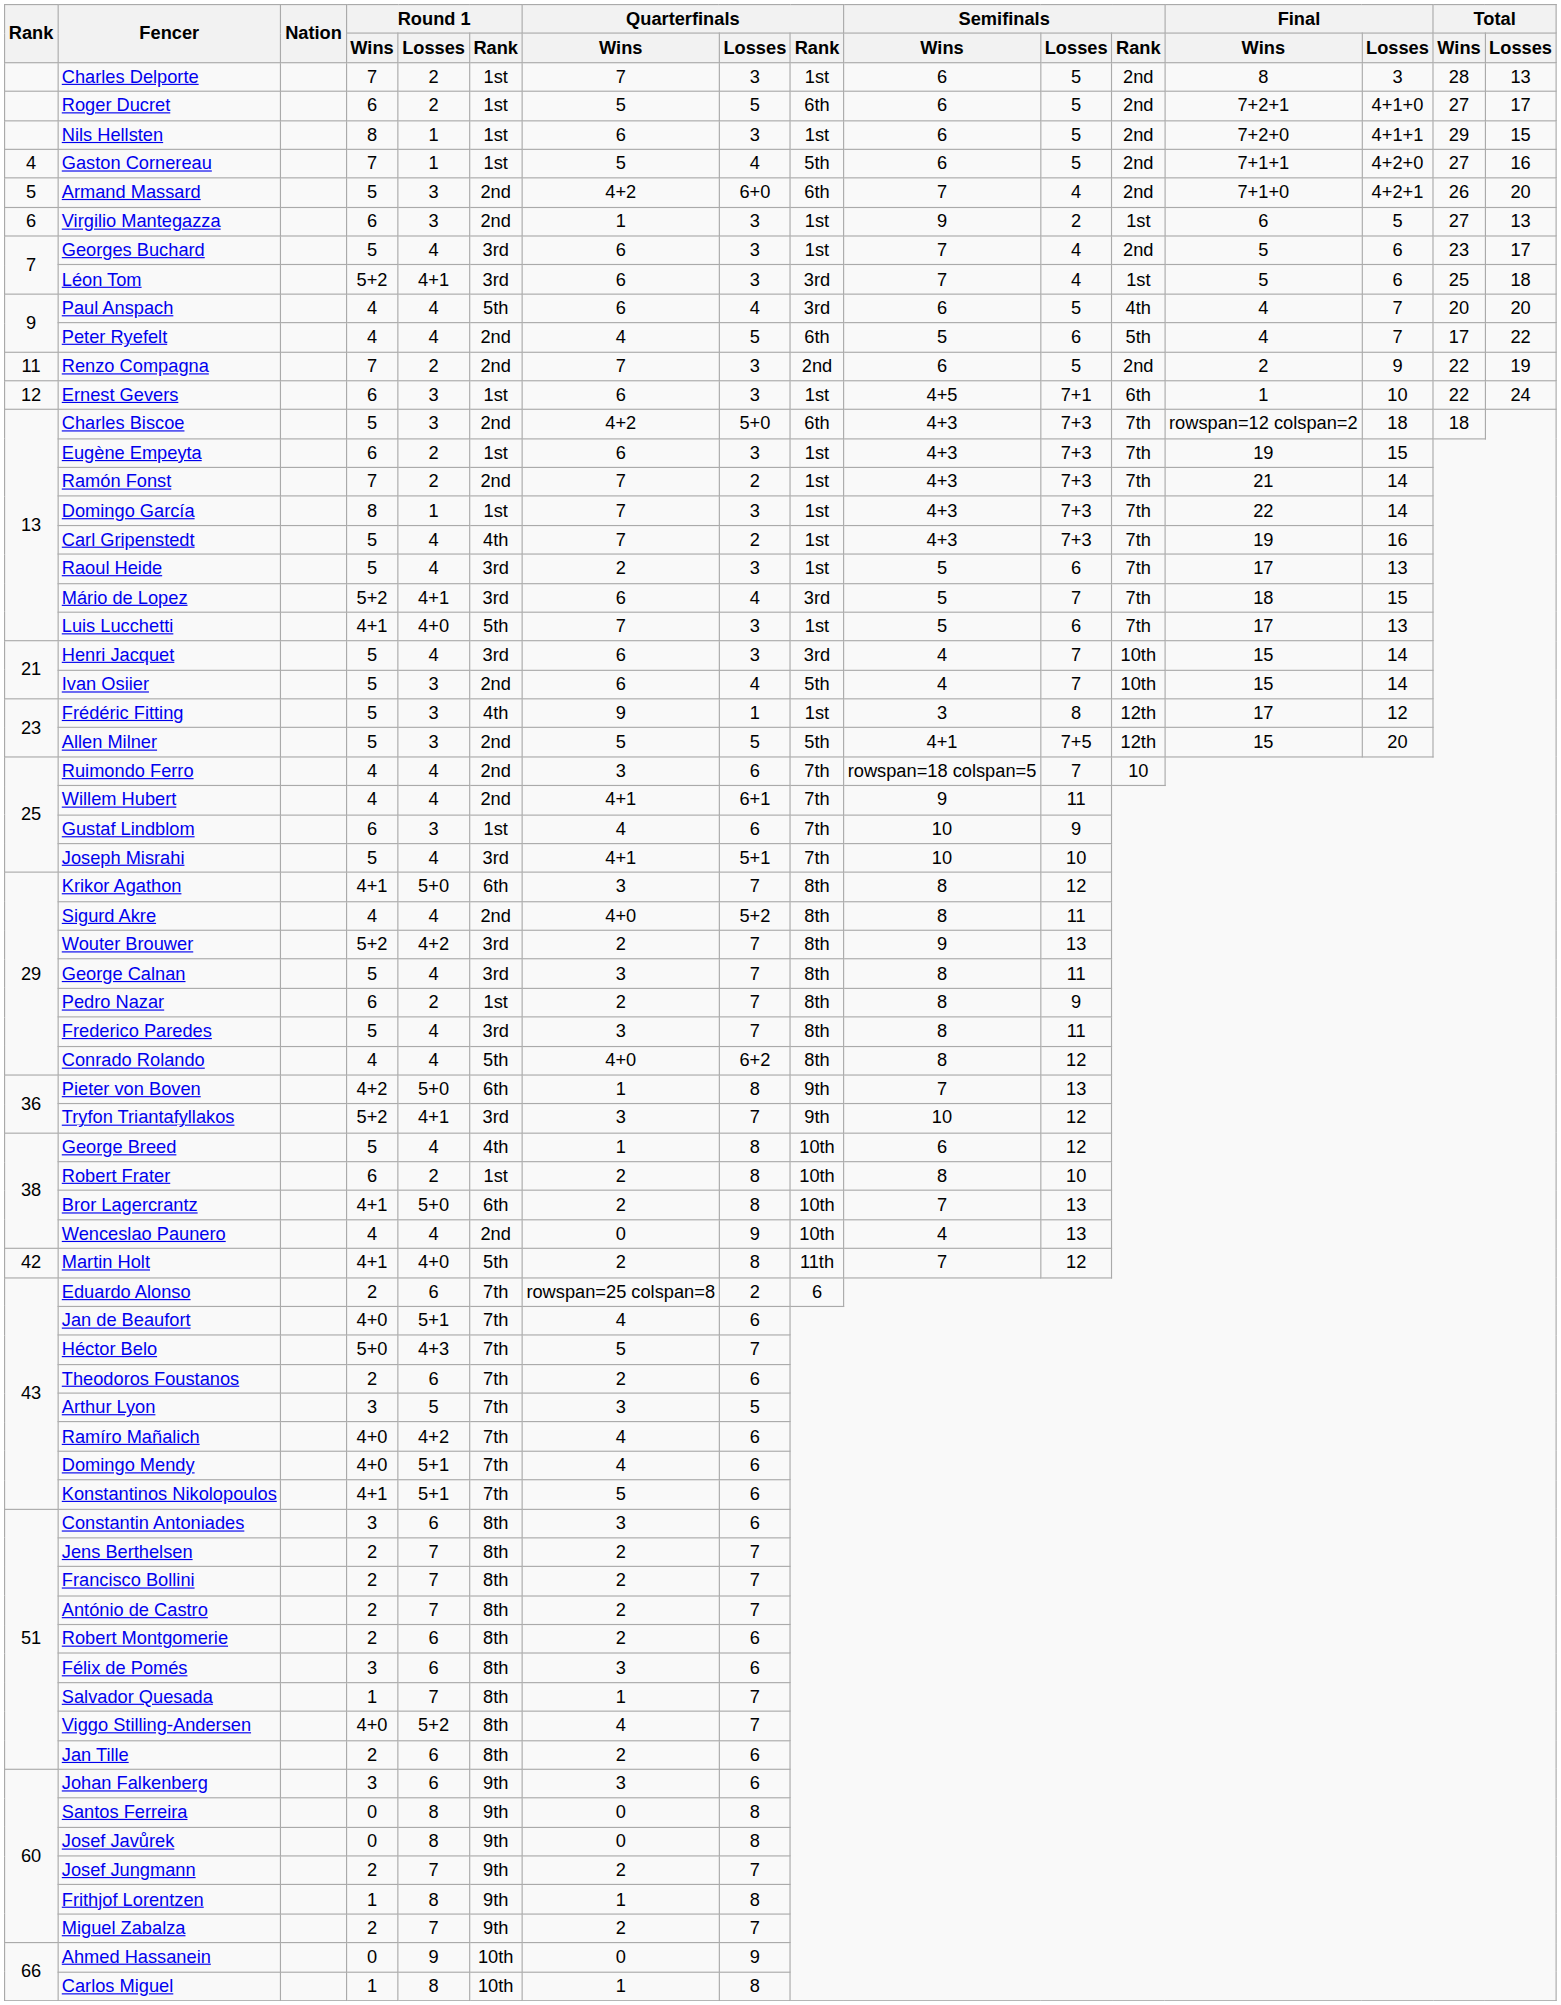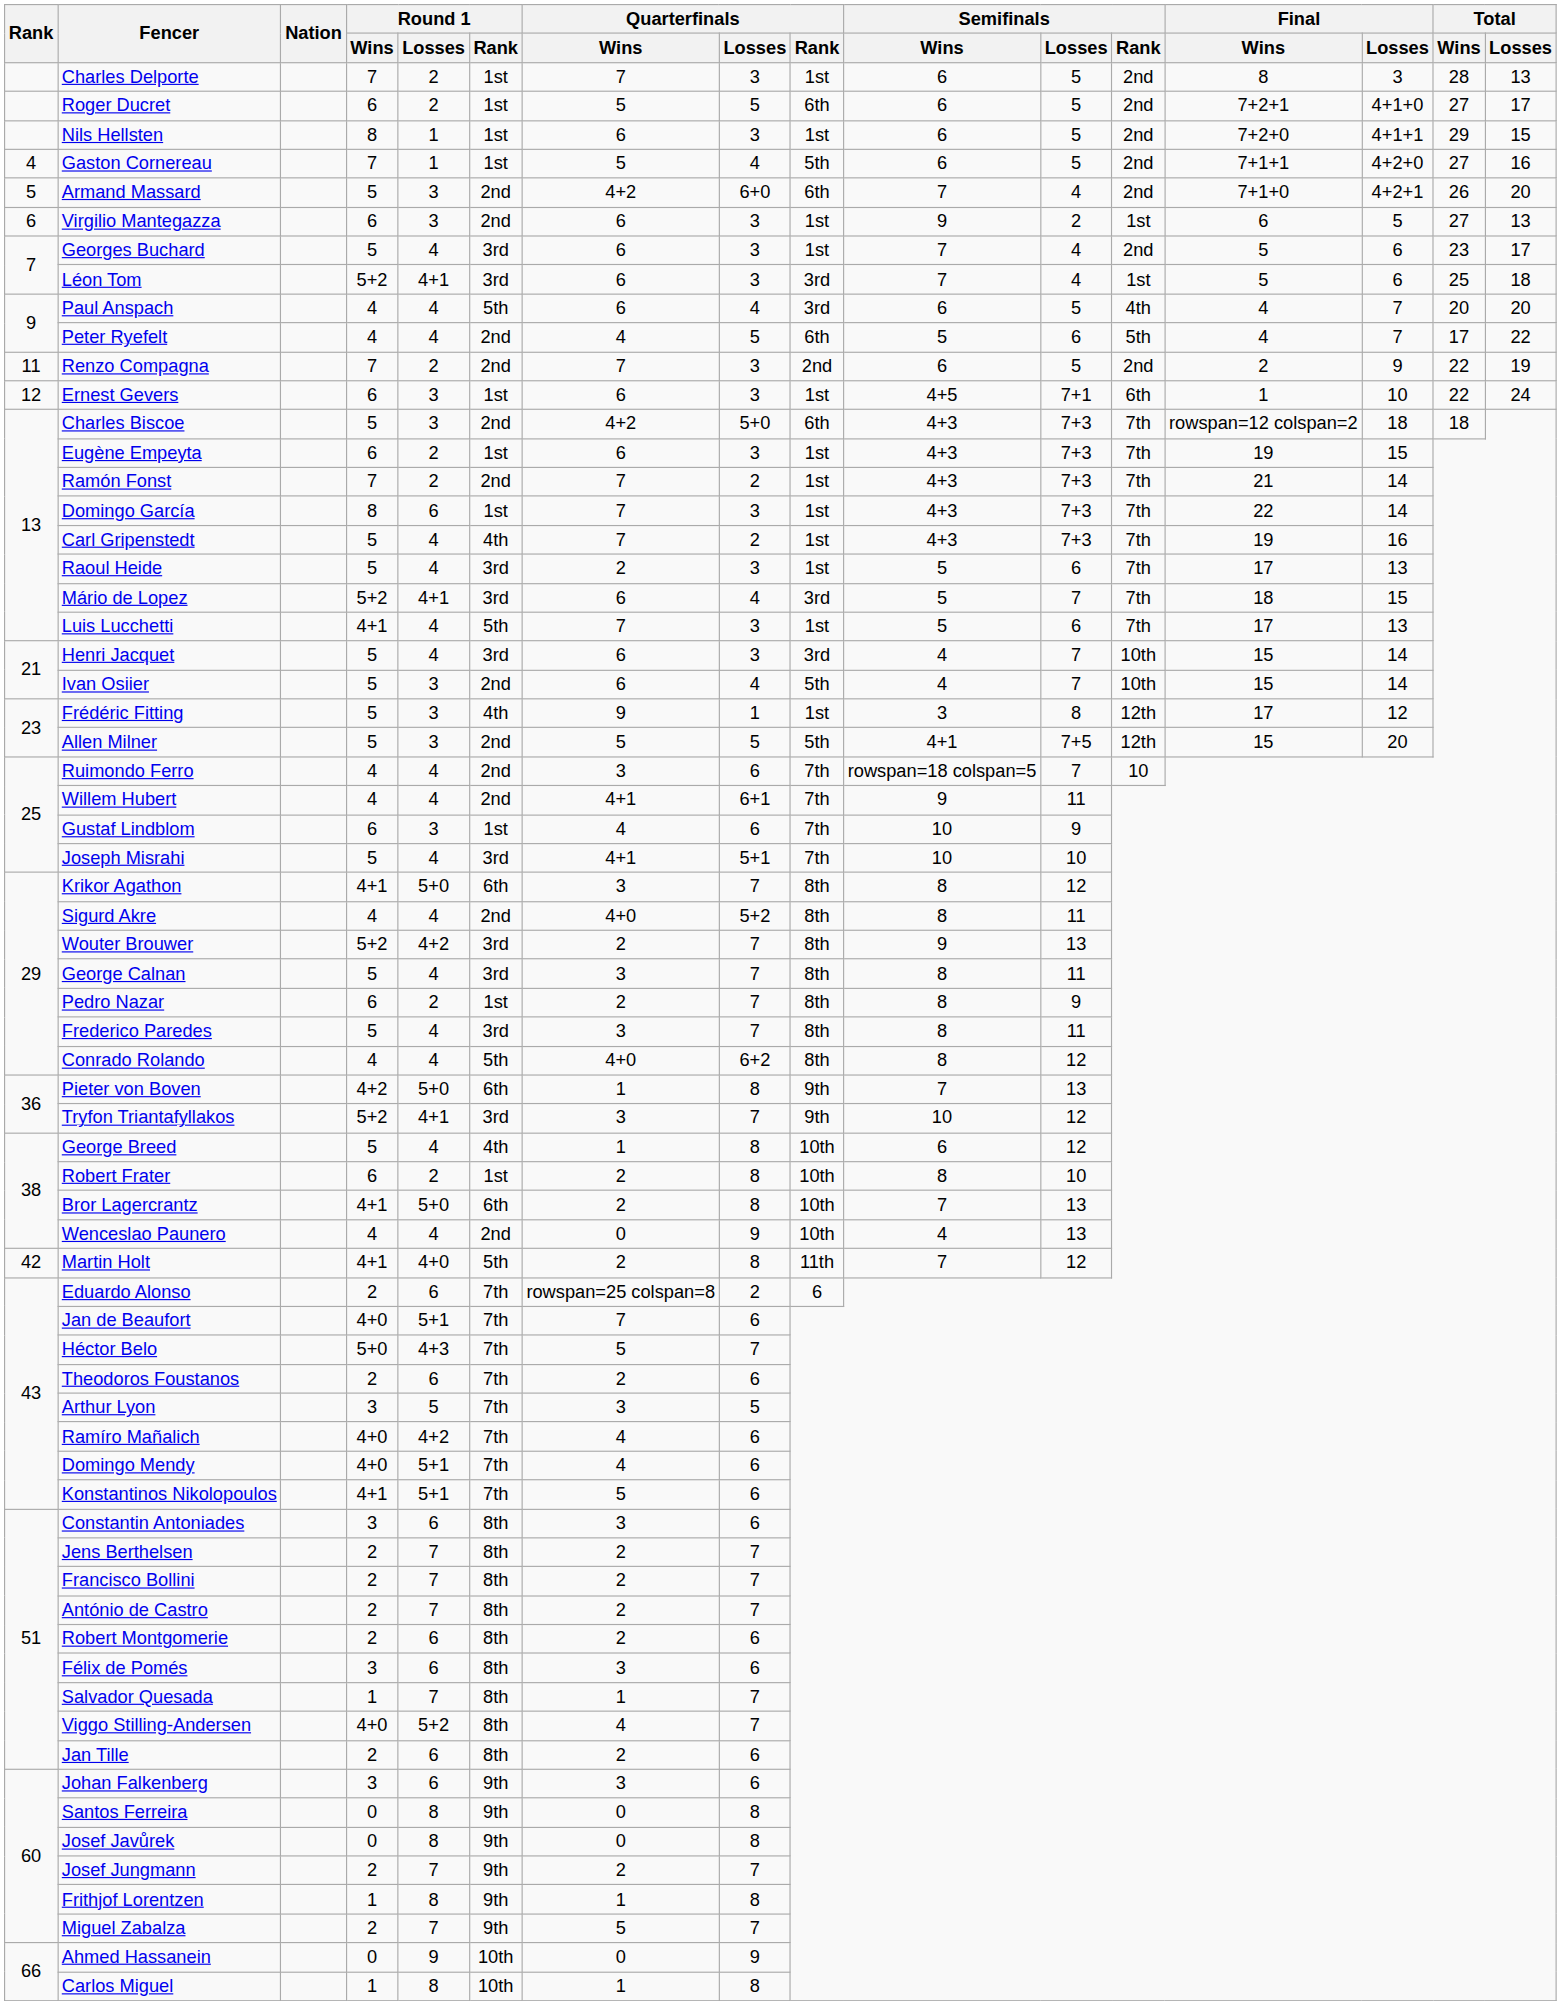(621, 221) 1 -> (621, 221) 6
(434, 510) 1 -> (434, 510) 6
(434, 626) 4+0 -> (434, 626) 4
(621, 1320) 4 -> (621, 1320) 7
(621, 1928) 2 -> (621, 1928) 5
